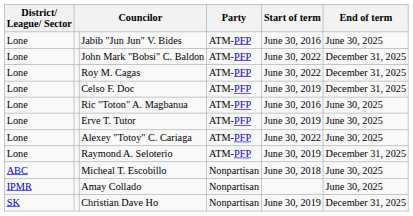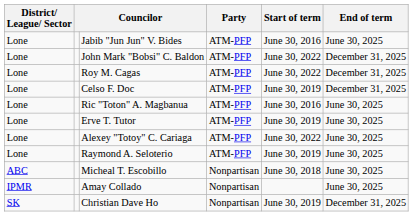(366, 154) December 31, 2025 -> (354, 154) June 30, 2025
